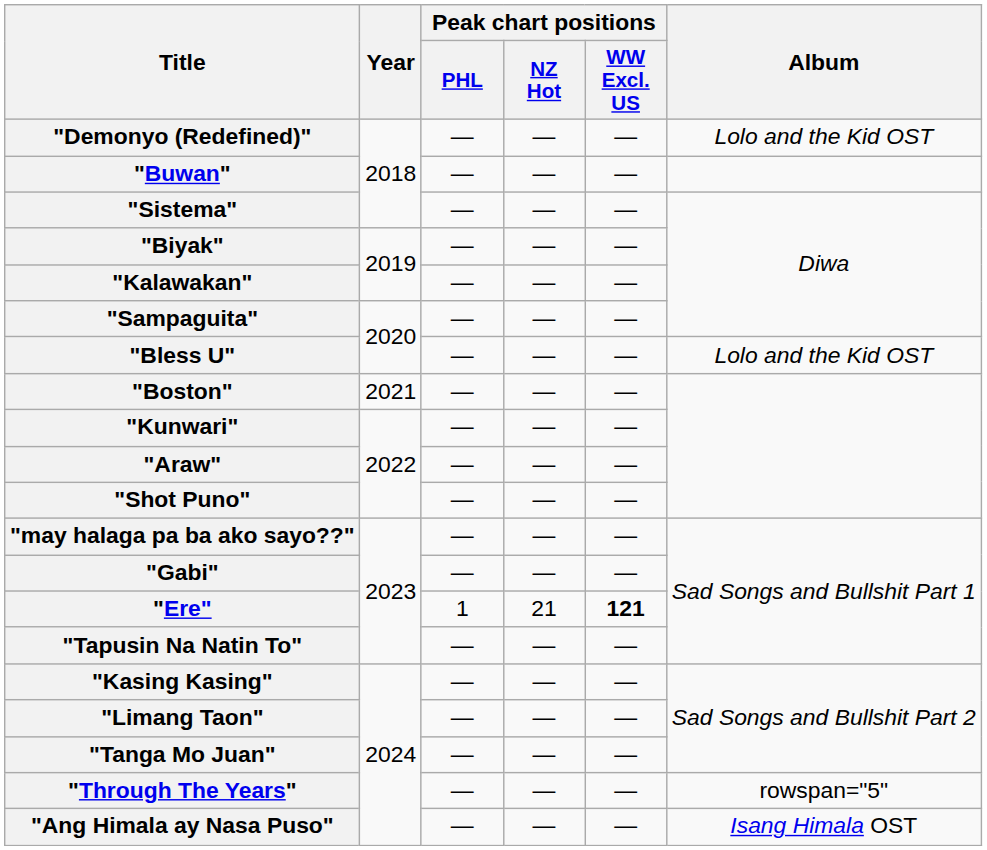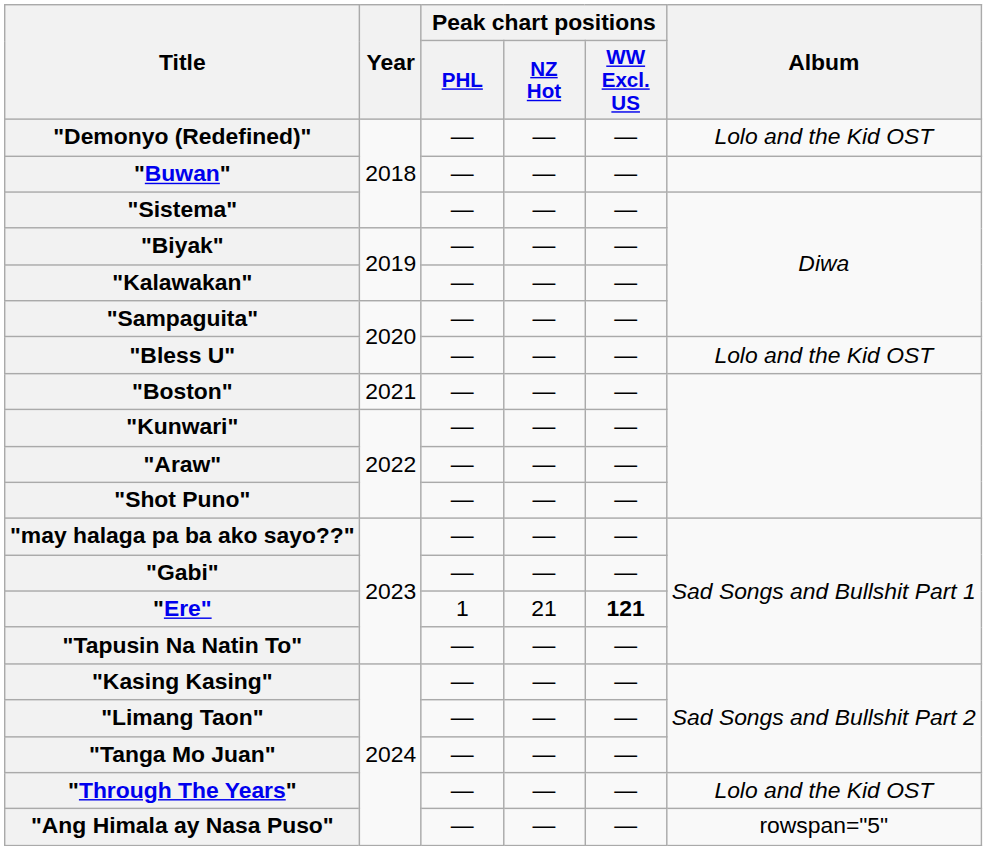(824, 790) rowspan="5" -> (824, 790) Lolo and the Kid OST
(824, 826) Isang Himala OST -> (824, 826) rowspan="5"
